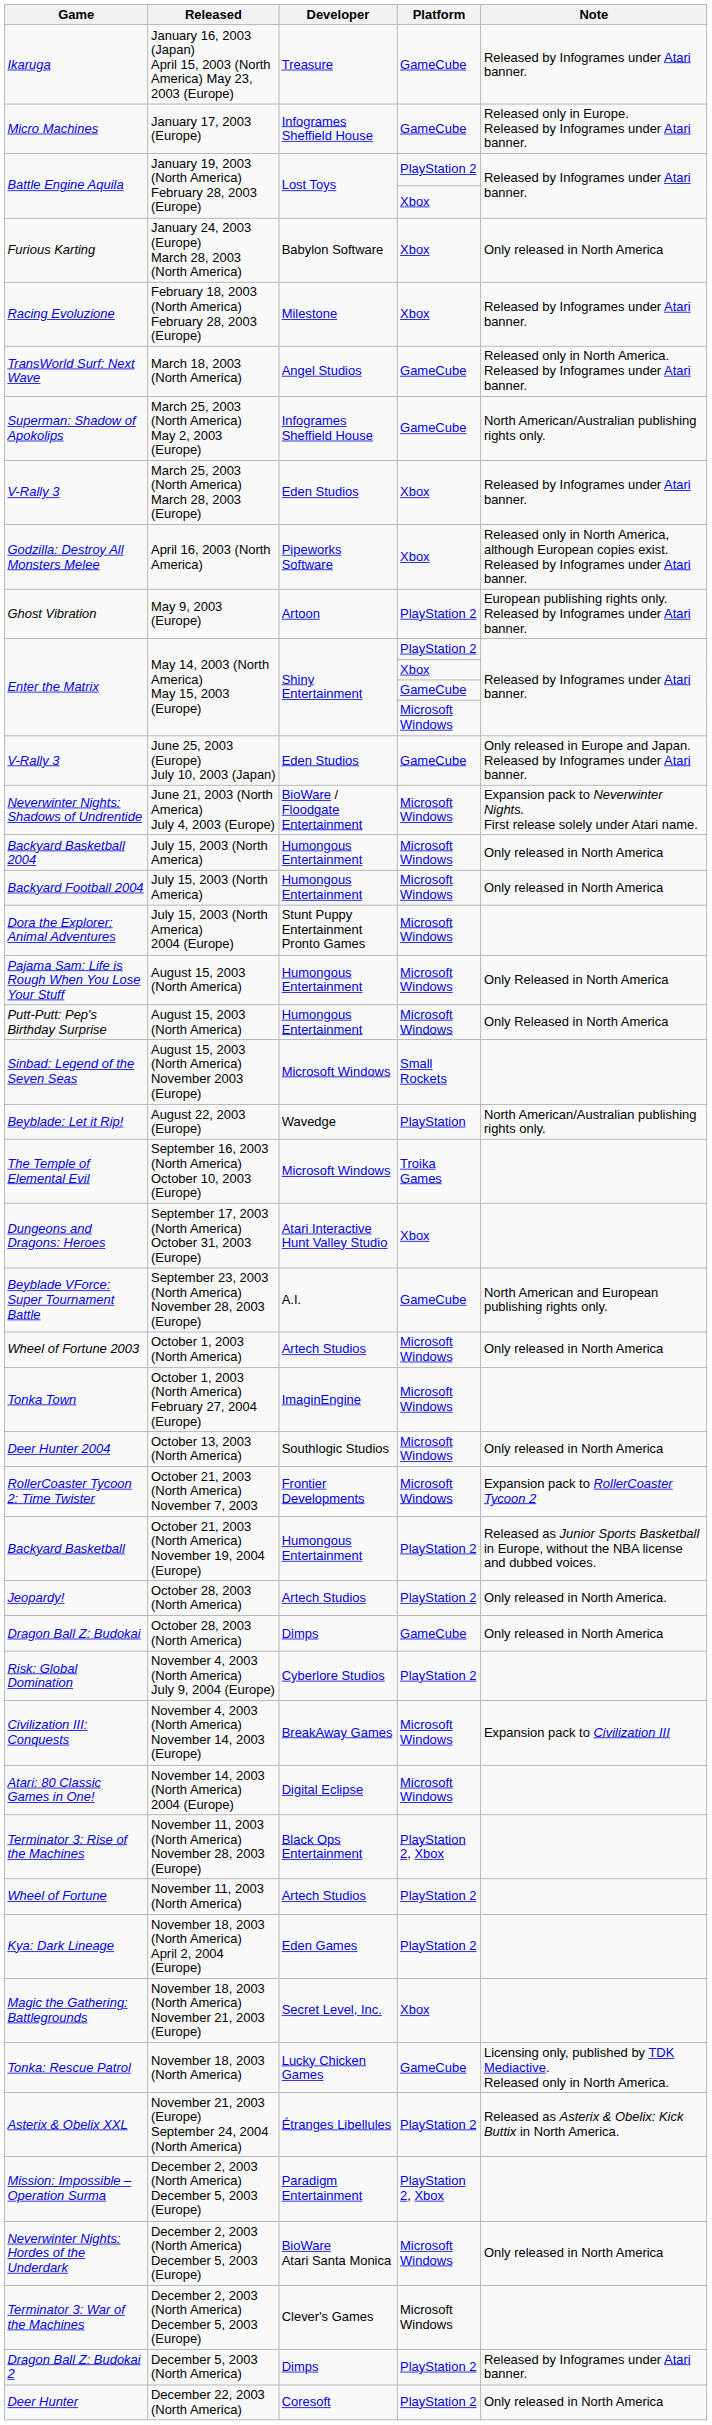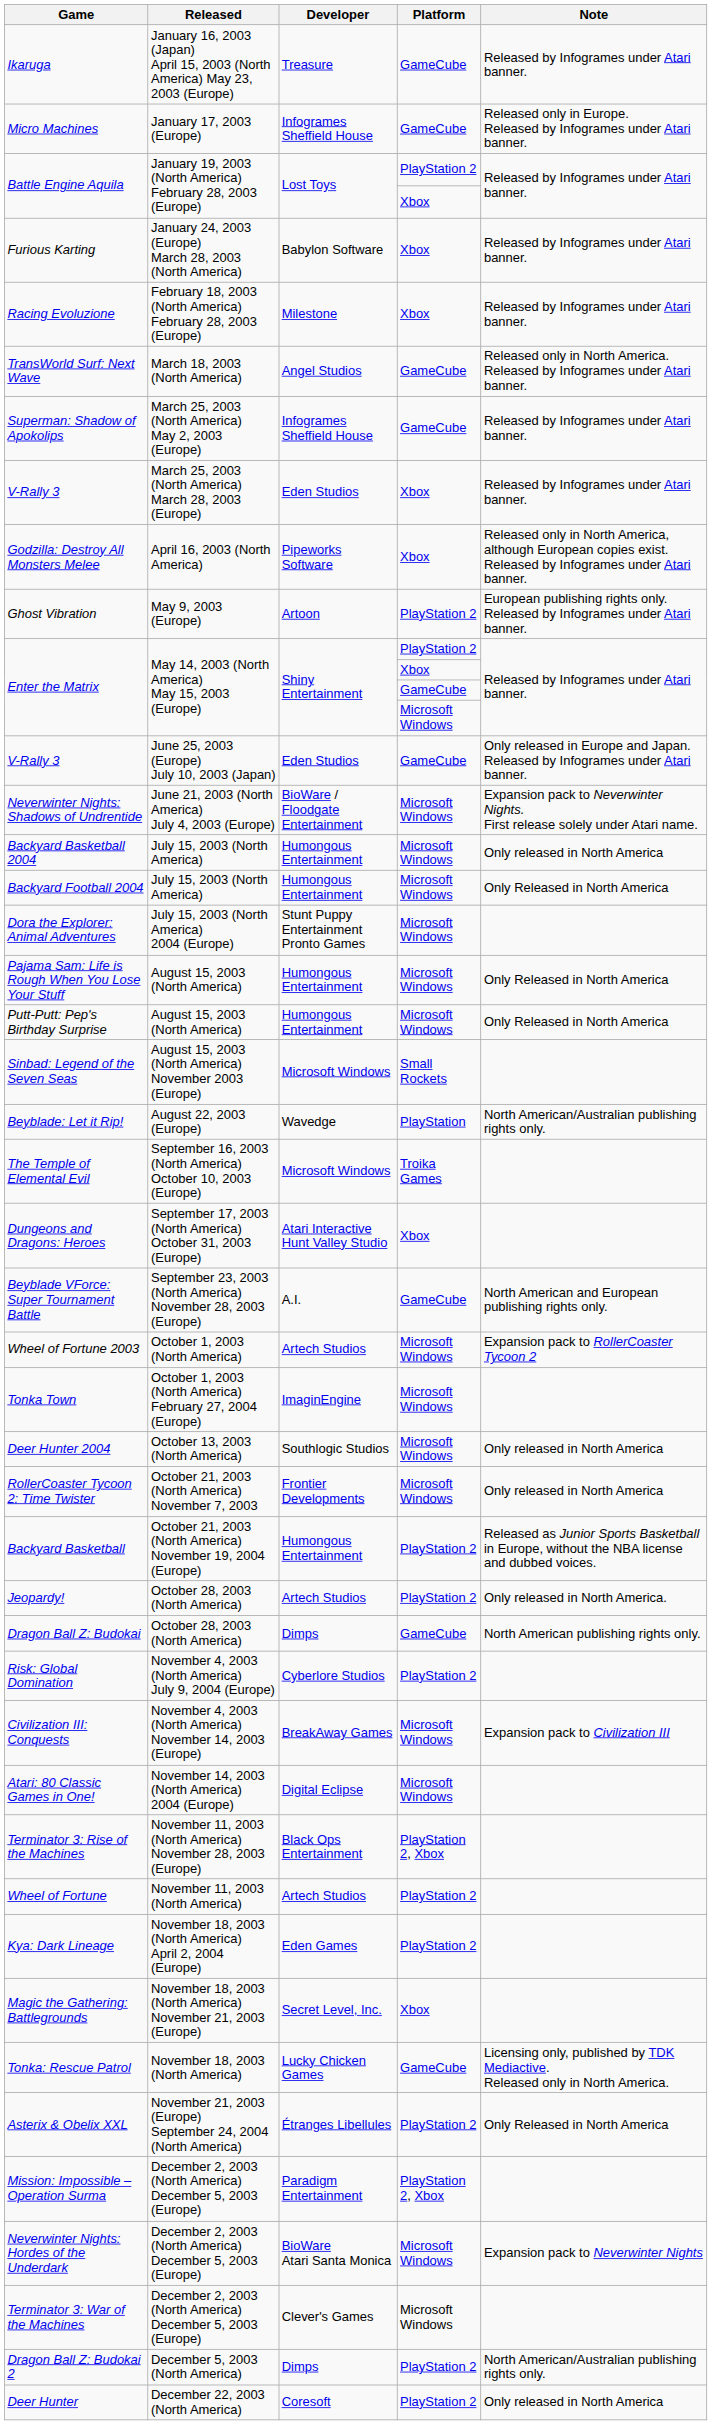(574, 250) Only released in North America -> (587, 250) Released by Infogrames under Atari banner.
(590, 428) North American/Australian publishing rights only. -> (587, 428) Released by Infogrames under Atari banner.
(574, 887) Only released in North America -> (576, 887) Only Released in North America
(574, 1349) Only released in North America -> (578, 1349) Expansion pack to RollerCoaster Tycoon 2
(578, 1491) Expansion pack to RollerCoaster Tycoon 2 -> (574, 1491) Only released in North America
(574, 1633) Only released in North America -> (592, 1633) North American publishing rights only.
(584, 2124) Released as Asterix & Obelix: Kick Buttix in North America. -> (576, 2124) Only Released in North America
(574, 2253) Only released in North America -> (593, 2253) Expansion pack to Neverwinter Nights
(587, 2367) Released by Infogrames under Atari banner. -> (590, 2367) North American/Australian publishing rights only.
